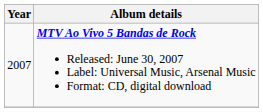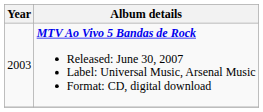(19, 65) 2007 -> (19, 65) 2003
